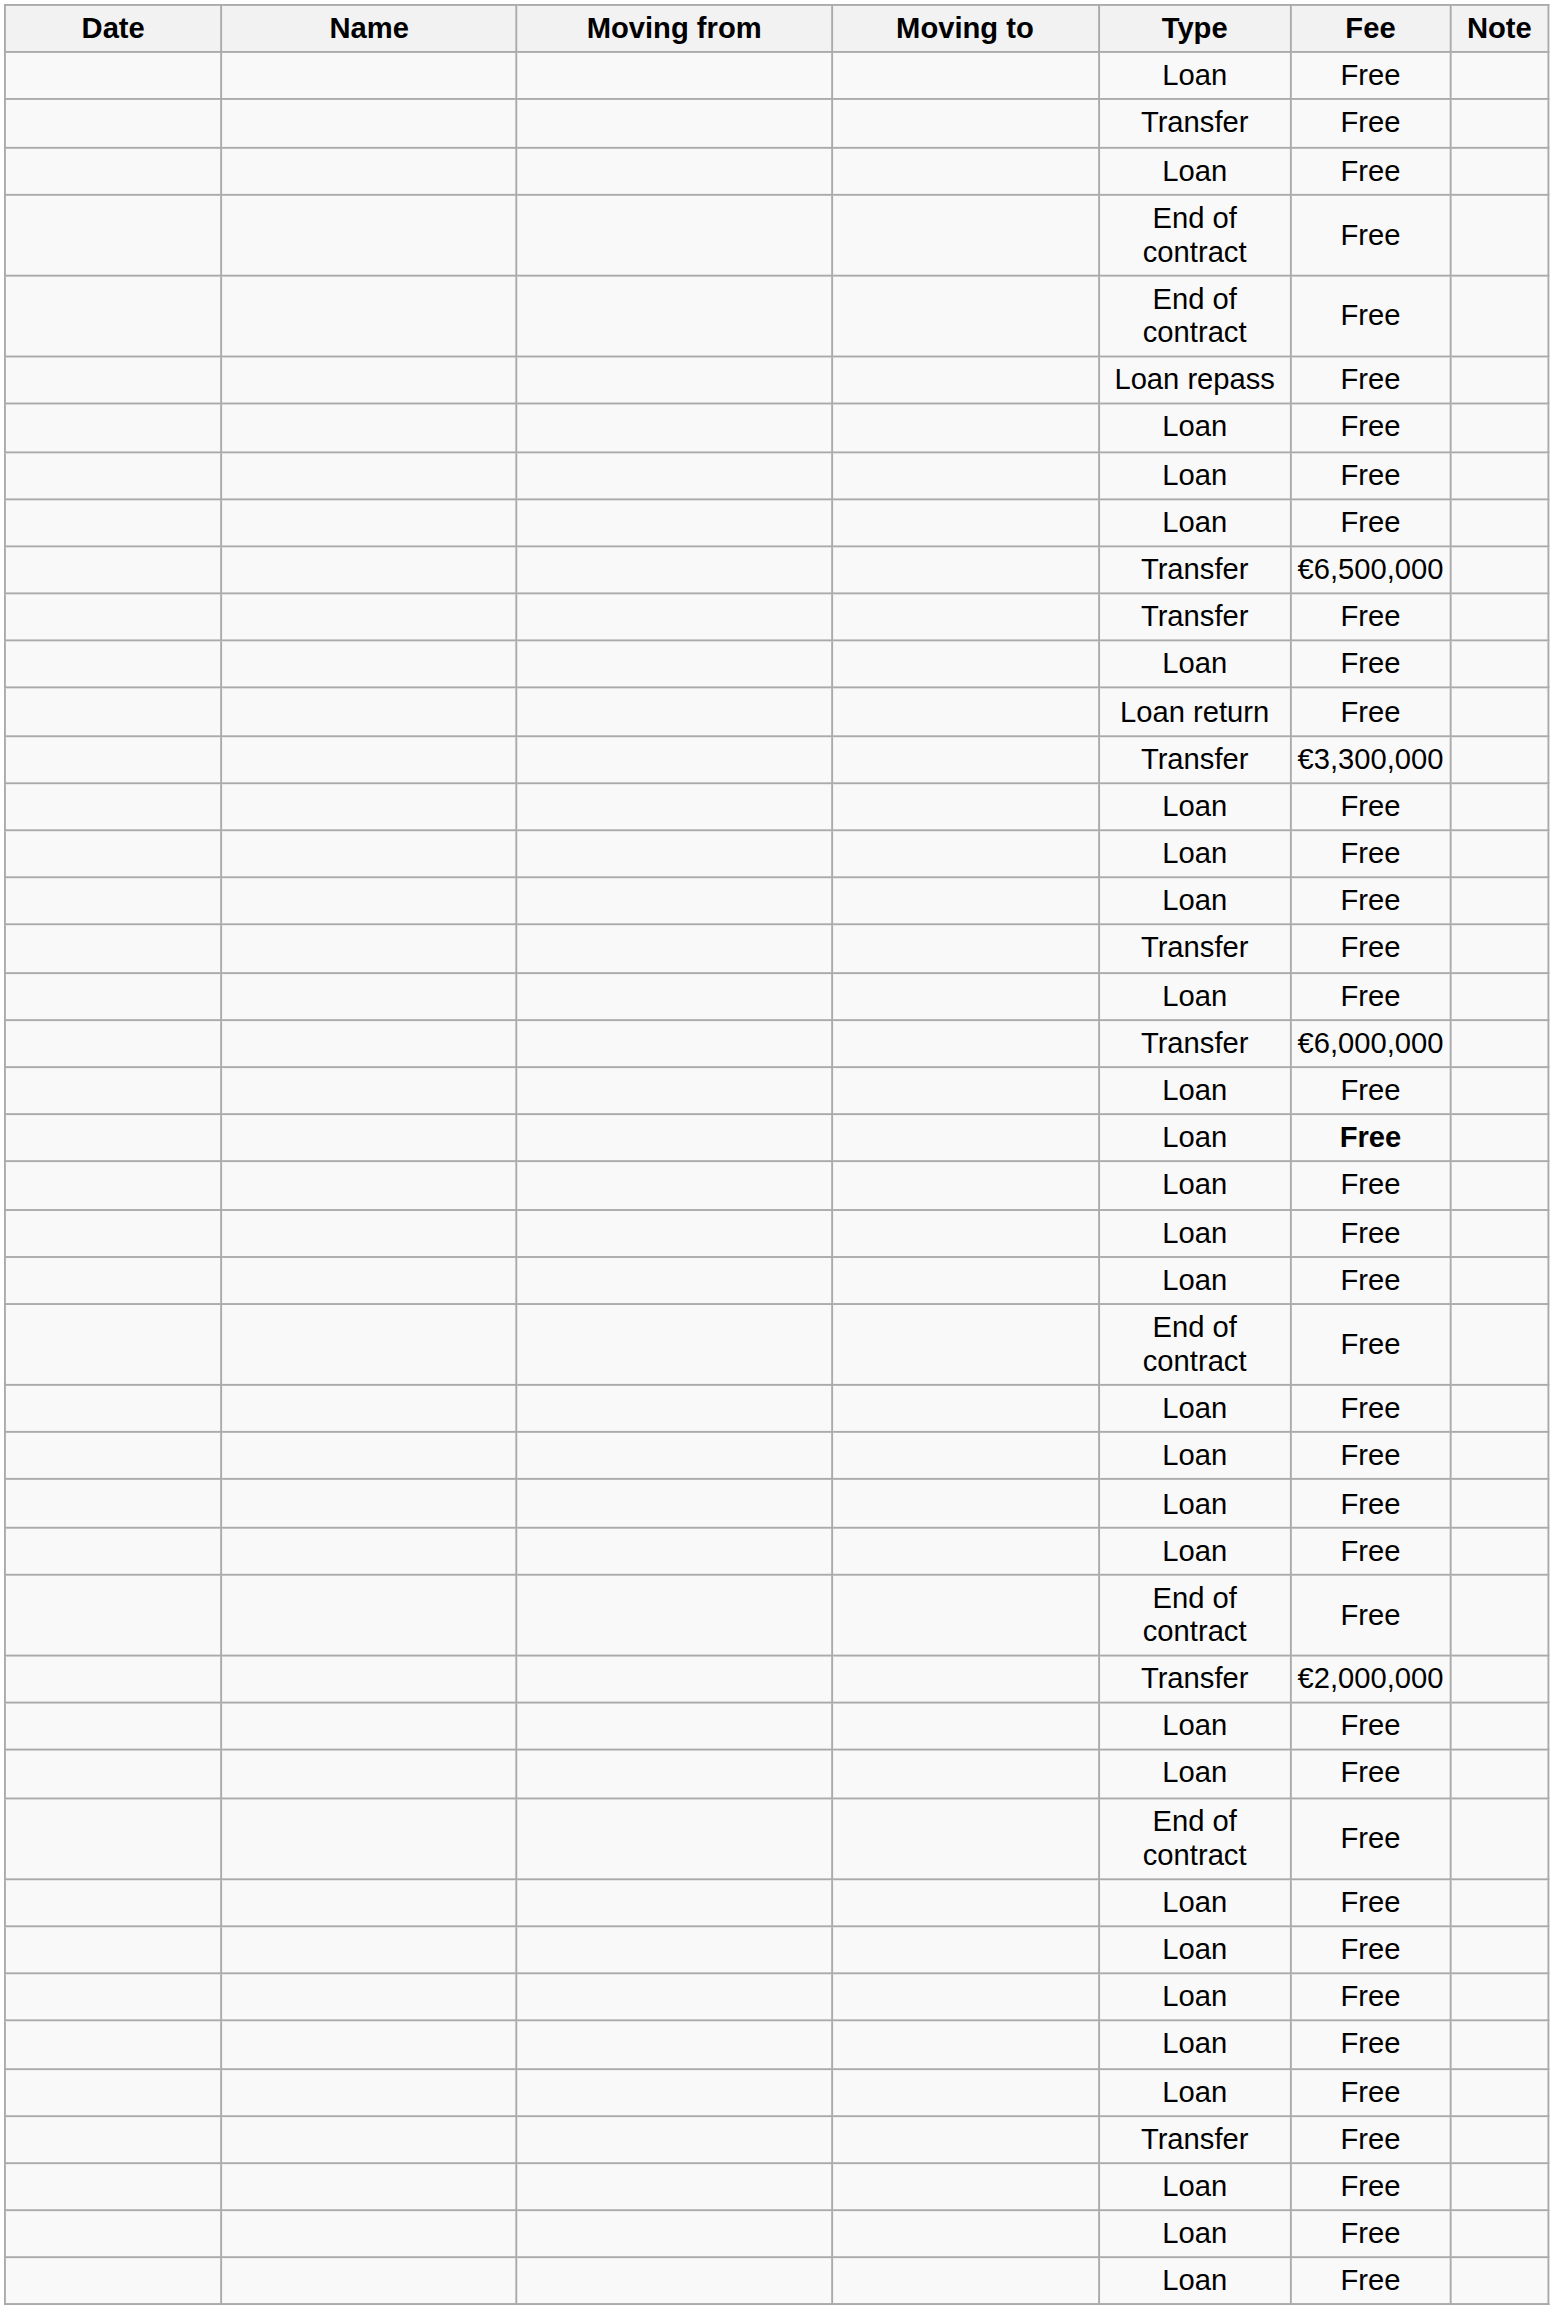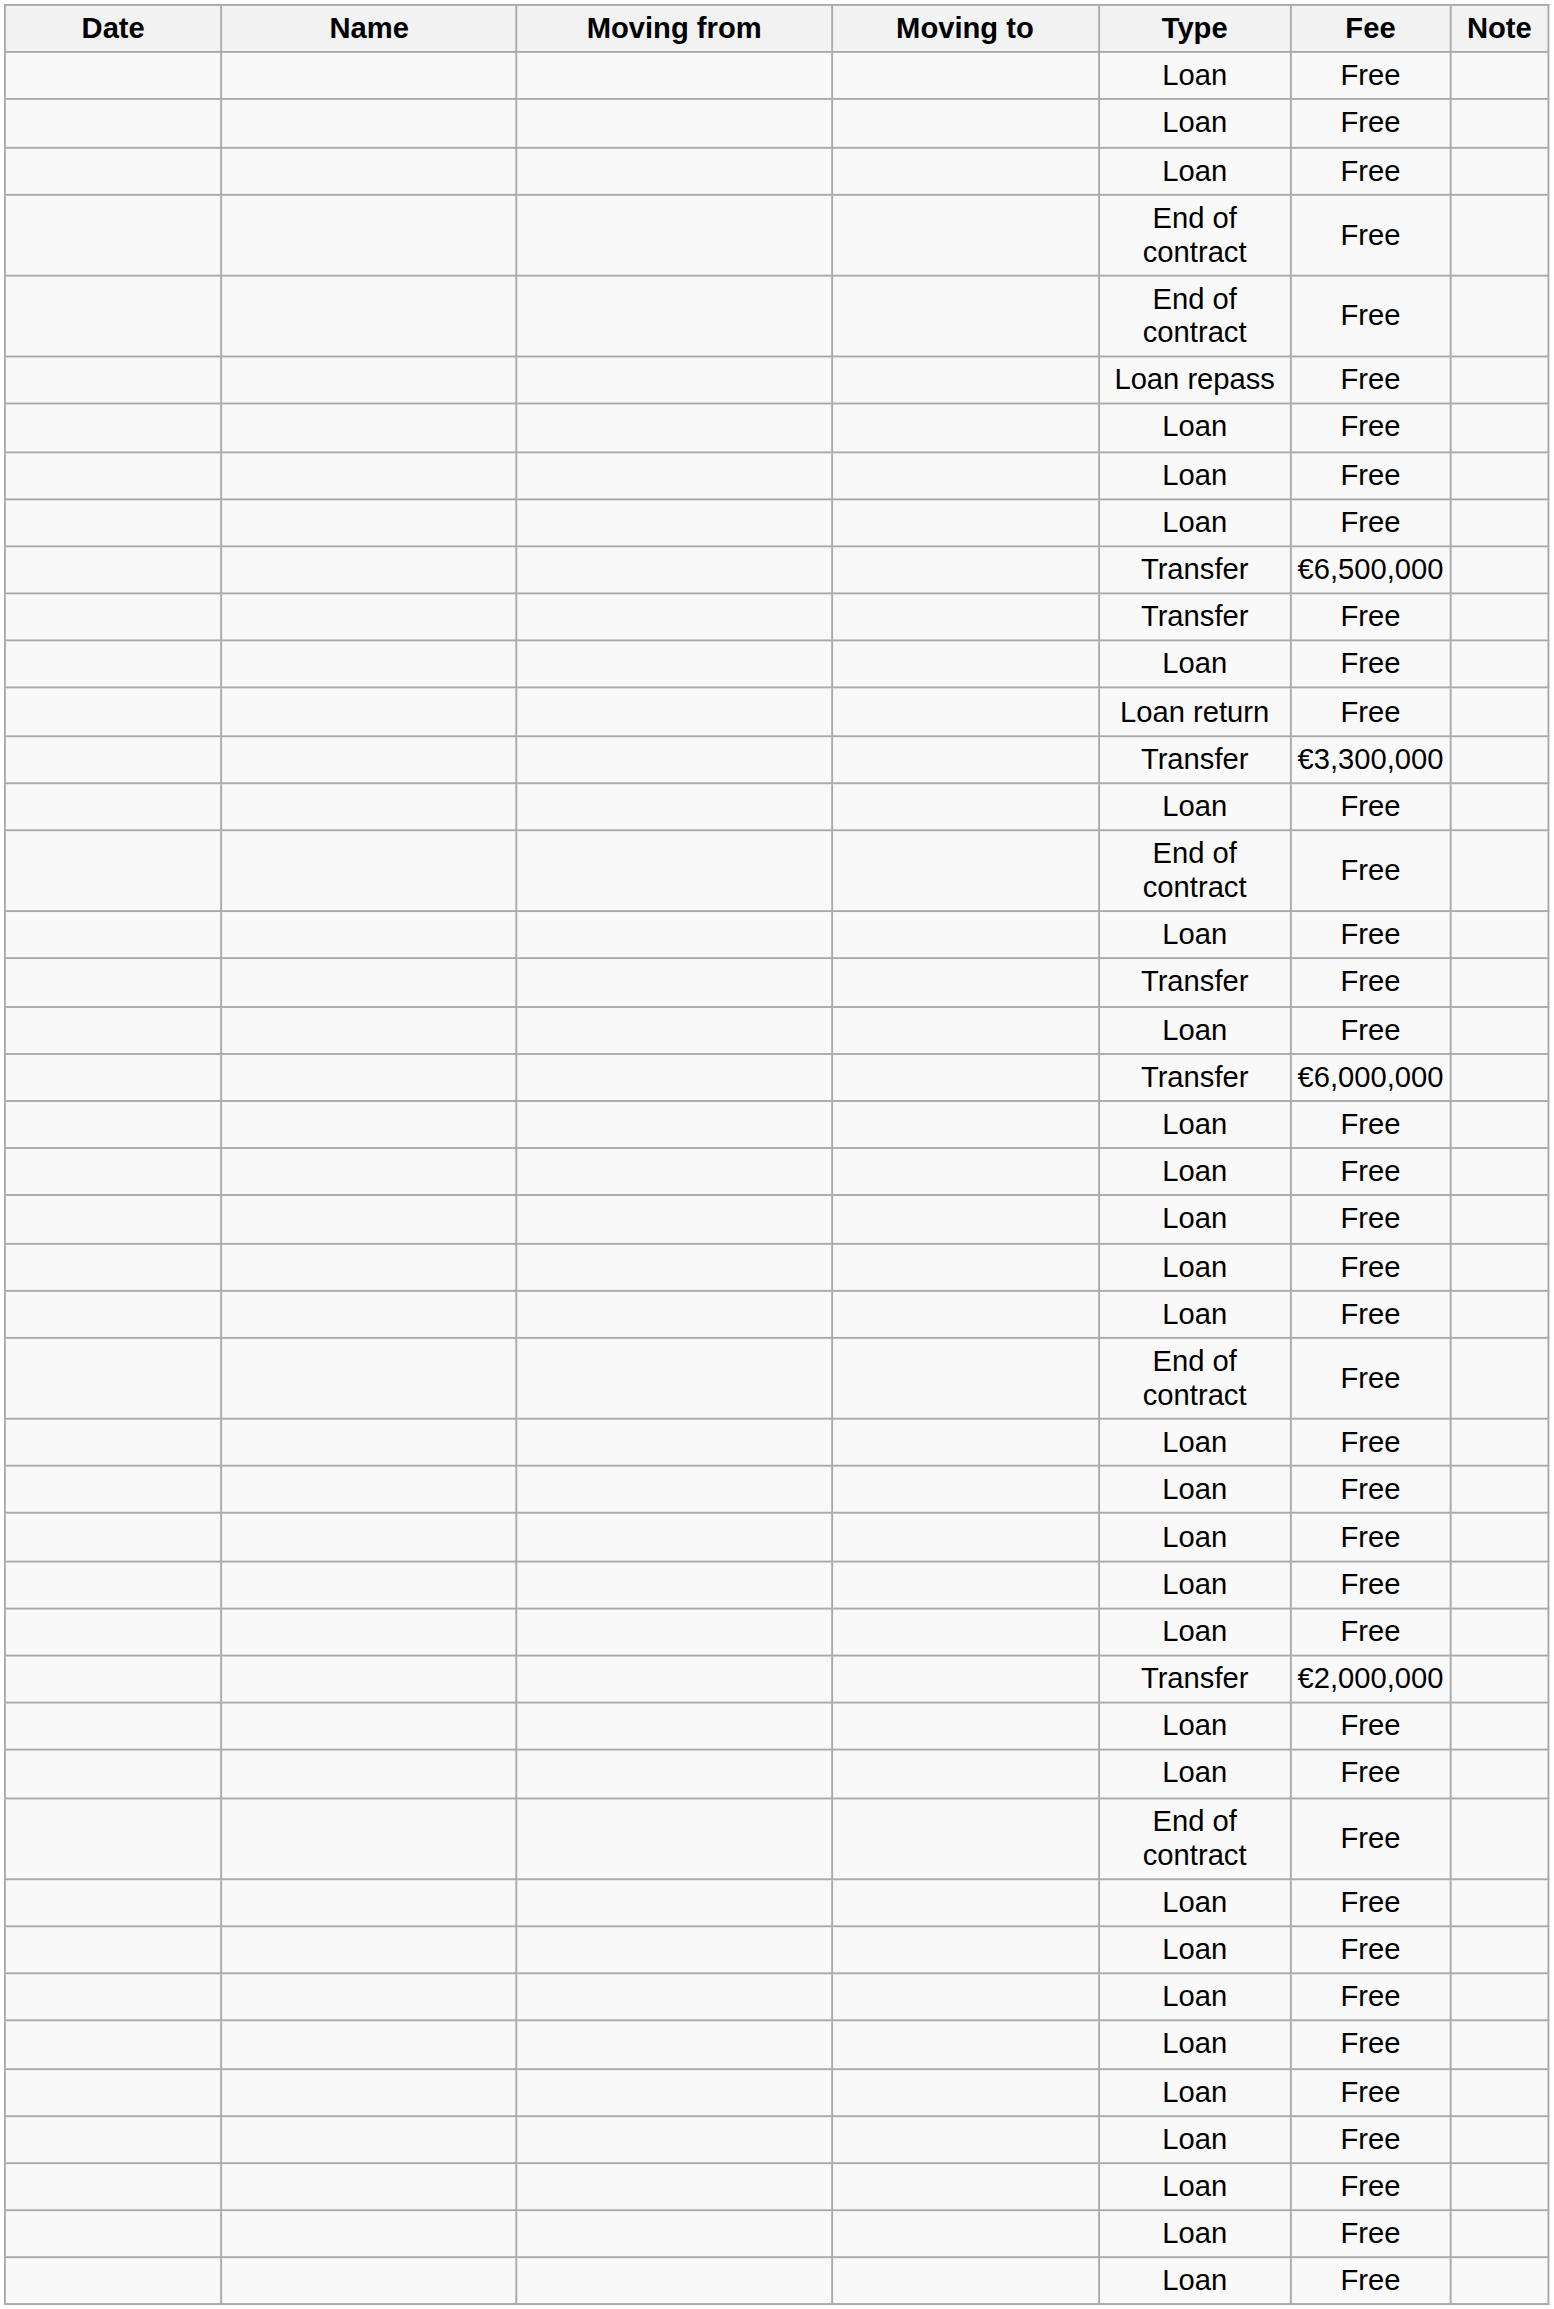(1195, 122) Transfer -> (1195, 122) Loan
(1195, 853) Loan -> (1195, 869) End of contract
(1370, 1137) bold -> (1370, 1170) normal
(1195, 1614) End of contract -> (1195, 1630) Loan
(1195, 2138) Transfer -> (1195, 2138) Loan
